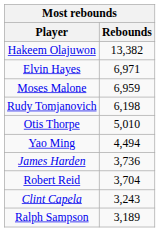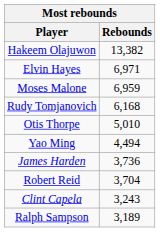(127, 106) 6,198 -> (127, 106) 6,168
